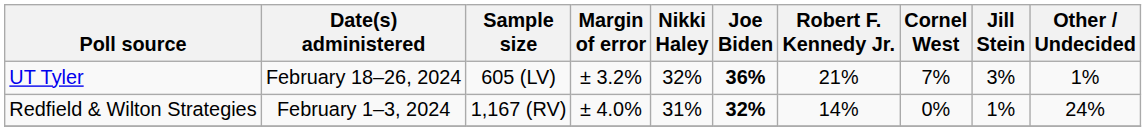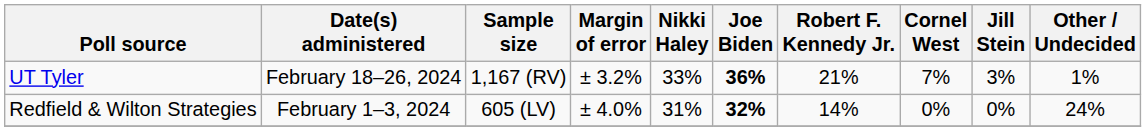(518, 77) 605 (LV) -> (518, 77) 1,167 (RV)
(682, 77) 32% -> (682, 77) 33%
(518, 110) 1,167 (RV) -> (518, 110) 605 (LV)
(1001, 110) 1% -> (1001, 110) 0%
